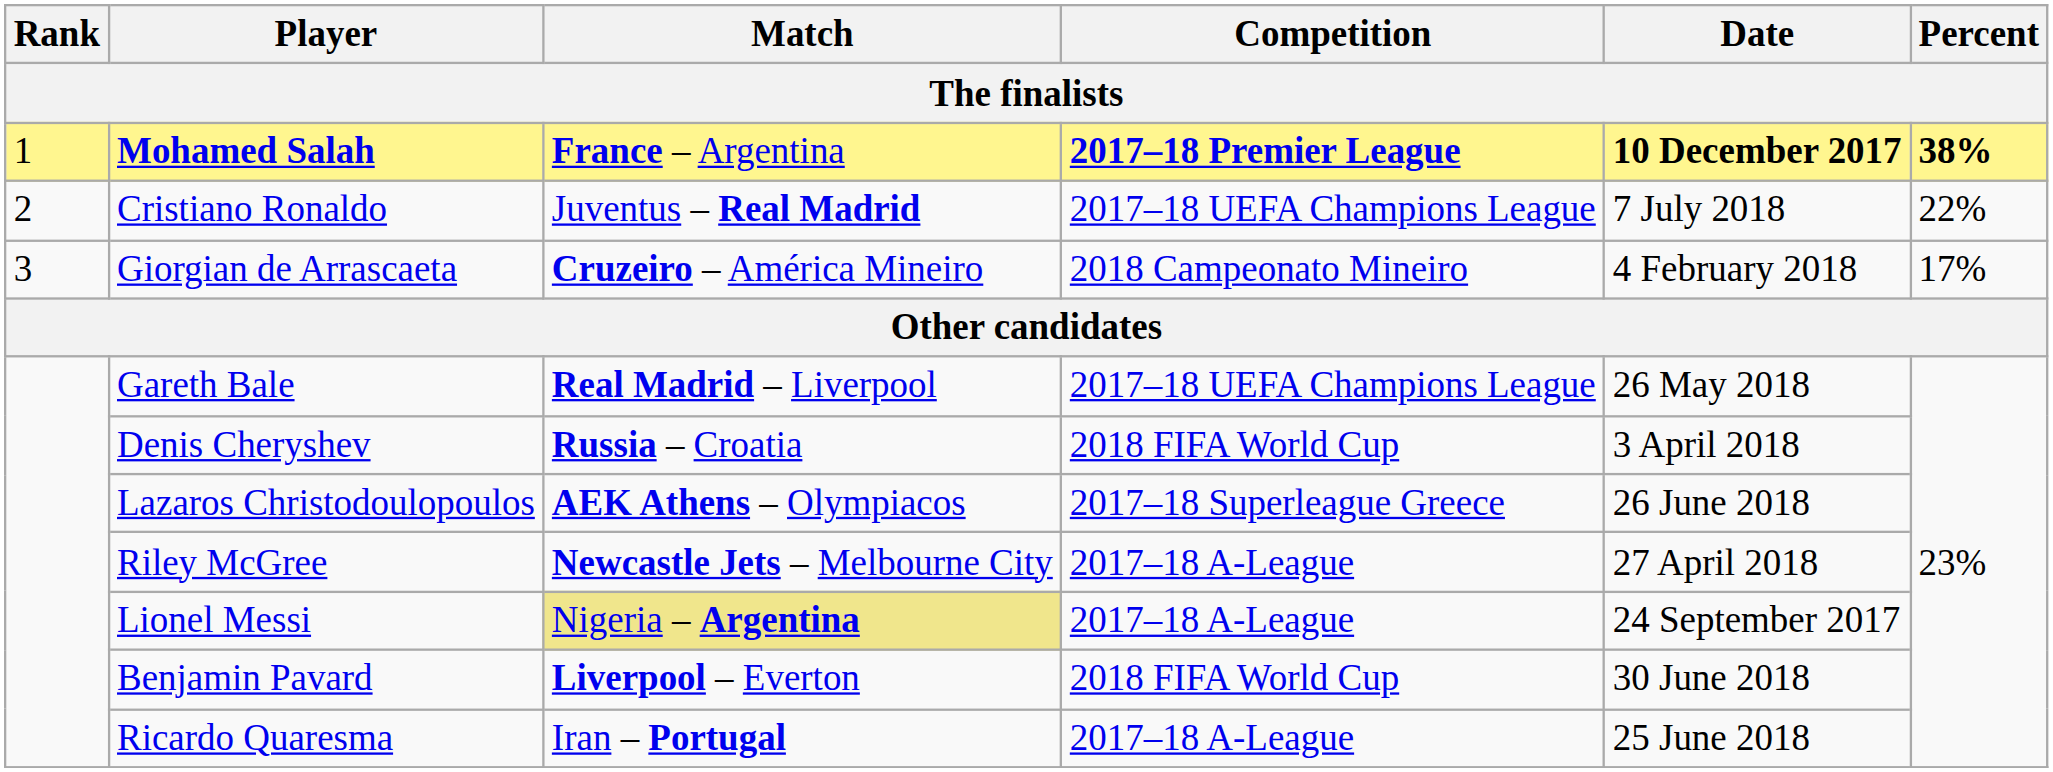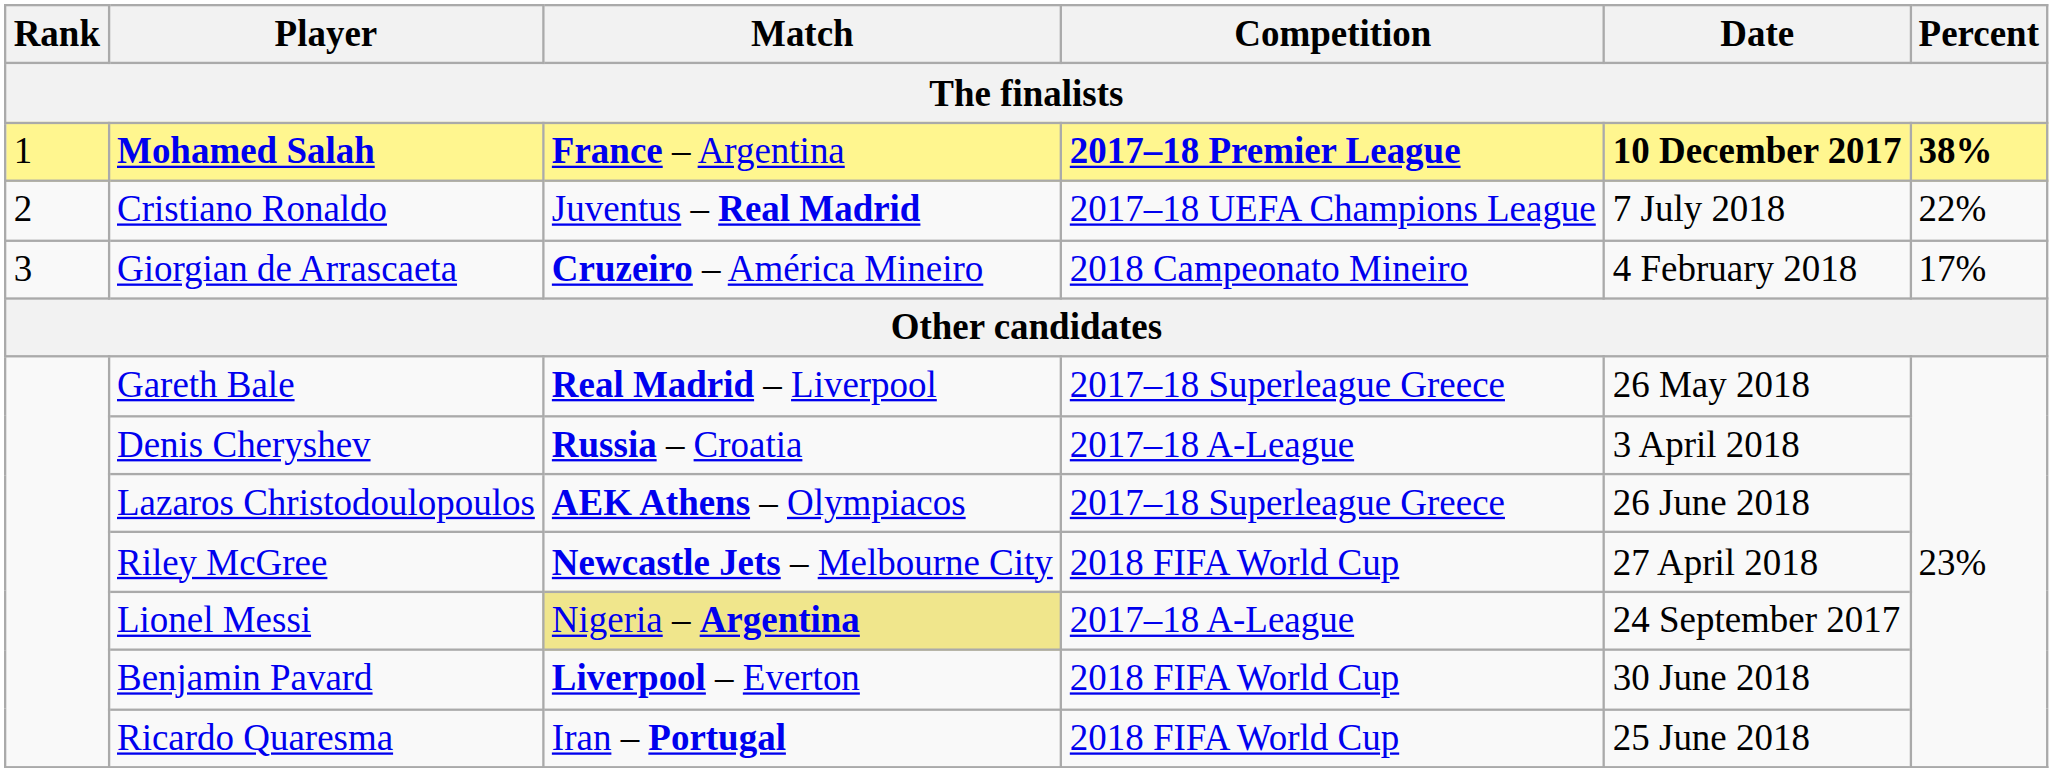(1333, 385) 2017–18 UEFA Champions League -> (1287, 385) 2017–18 Superleague Greece
(1235, 444) 2018 FIFA World Cup -> (1212, 444) 2017–18 A-League
(1212, 561) 2017–18 A-League -> (1235, 561) 2018 FIFA World Cup
(1212, 737) 2017–18 A-League -> (1235, 737) 2018 FIFA World Cup
